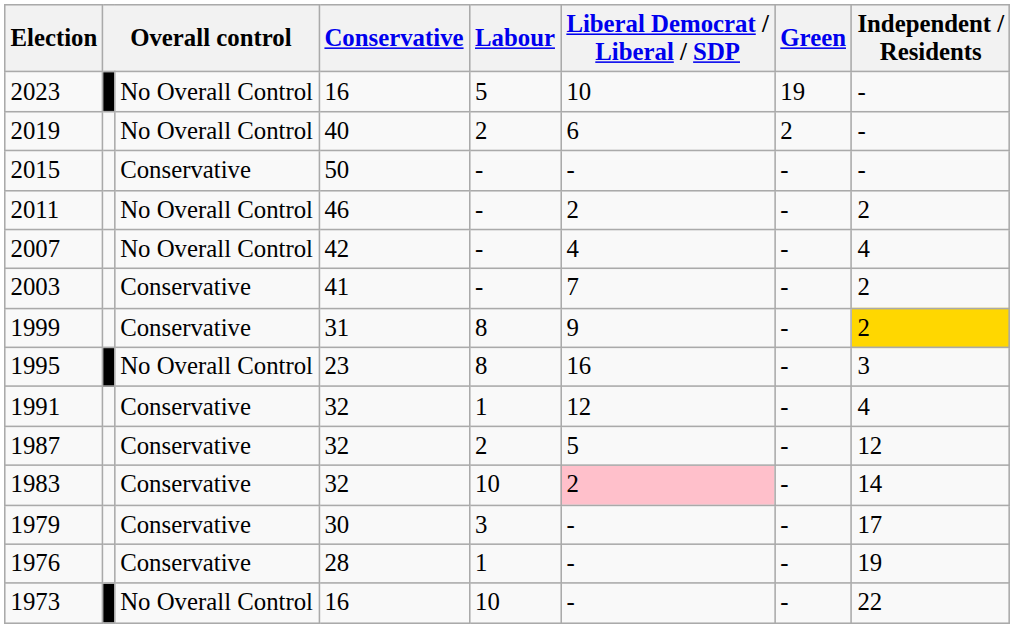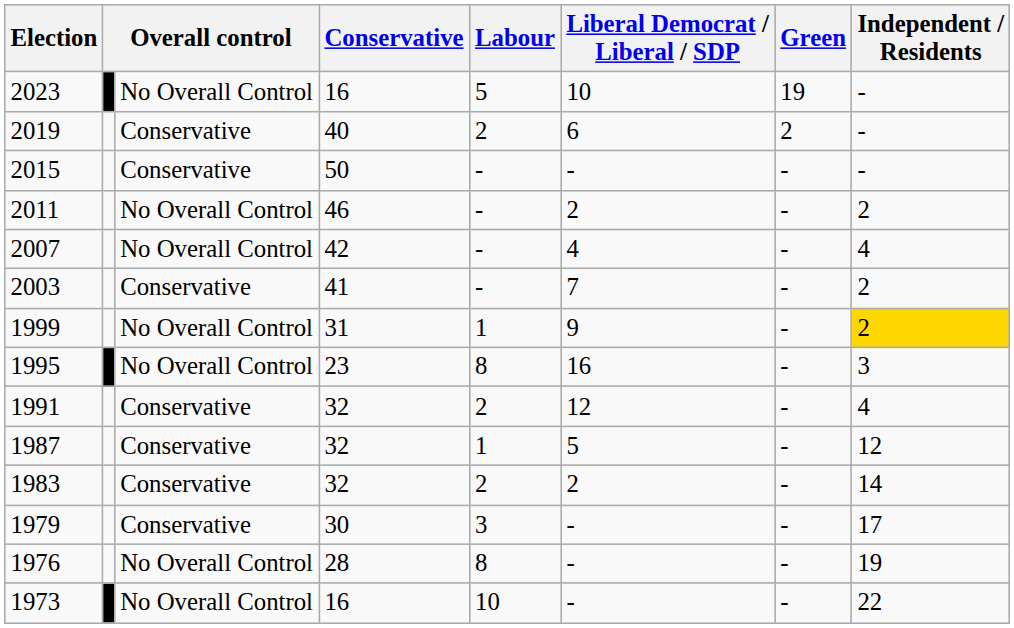(217, 130) No Overall Control -> (186, 130) Conservative
(186, 327) Conservative -> (217, 327) No Overall Control
(481, 327) 8 -> (481, 327) 1
(481, 406) 1 -> (481, 406) 2
(481, 445) 2 -> (481, 445) 1
(487, 484) 10 -> (481, 484) 2
(573, 484) pink background -> (573, 484) no background
(186, 563) Conservative -> (217, 563) No Overall Control
(481, 563) 1 -> (481, 563) 8
